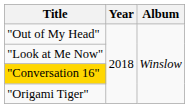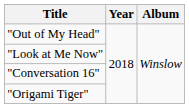(53, 73) gold background -> (53, 73) no background
